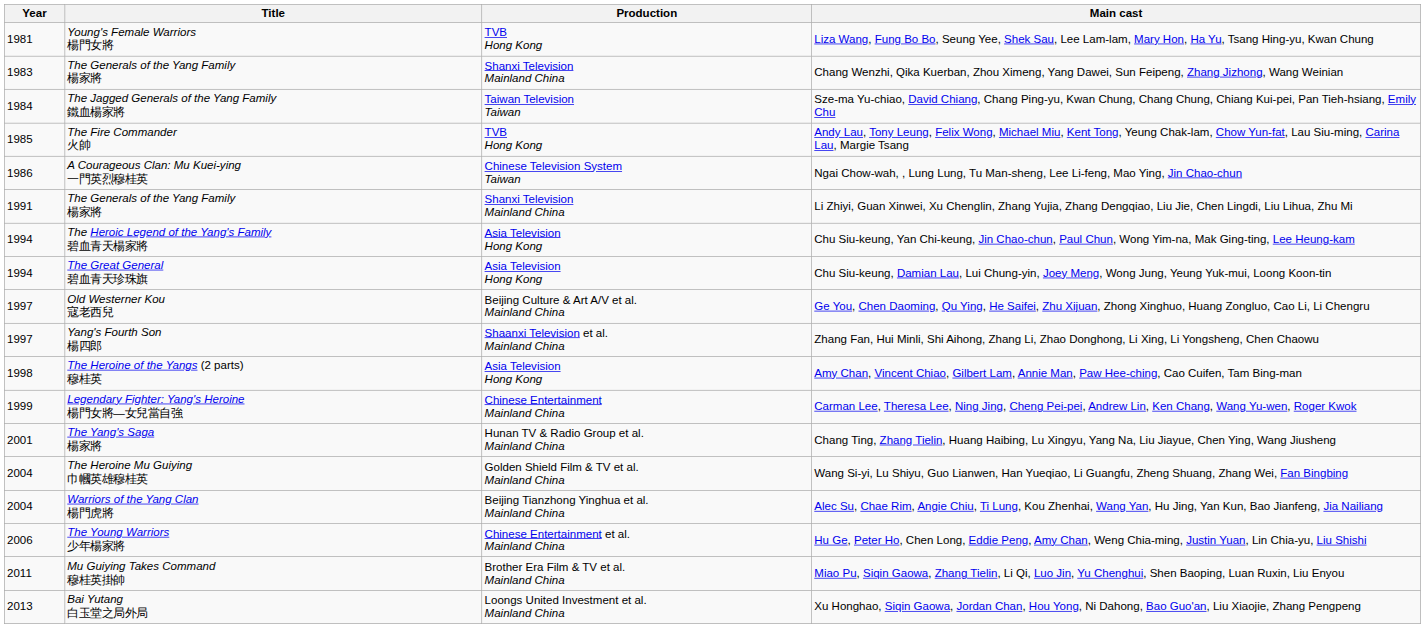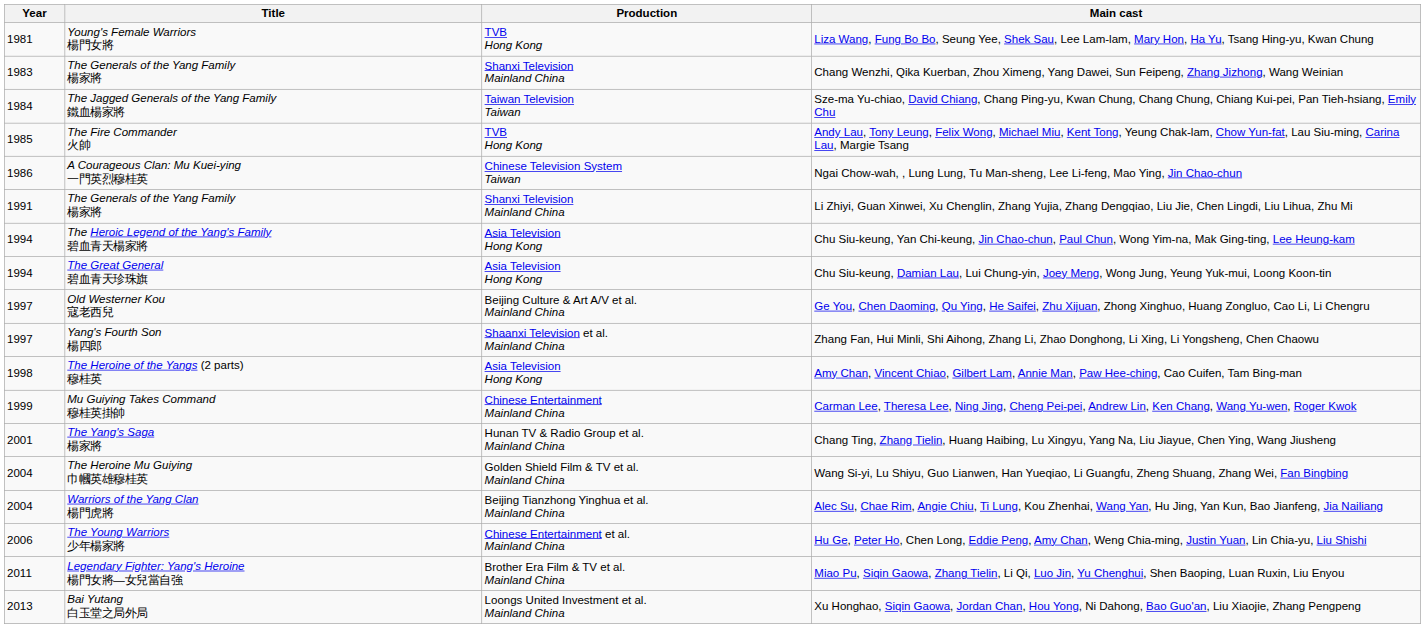(156, 406) Legendary Fighter: Yang's Heroine 楊門女將—女兒當自強 -> (141, 406) Mu Guiying Takes Command 穆桂英掛帥
(141, 572) Mu Guiying Takes Command 穆桂英掛帥 -> (156, 572) Legendary Fighter: Yang's Heroine 楊門女將—女兒當自強
